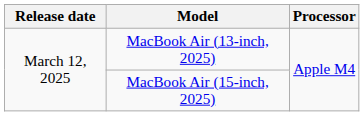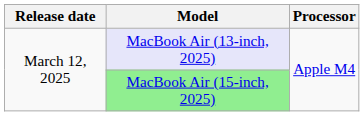(198, 49) no background -> (198, 49) lavender background
(198, 90) no background -> (198, 90) lightgreen background
